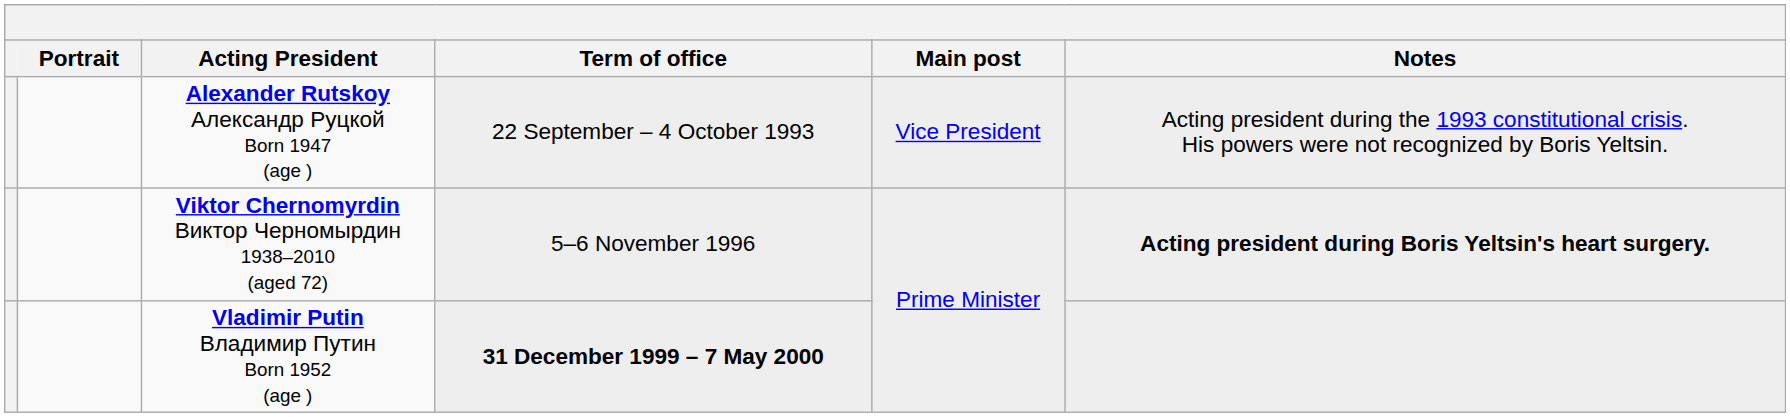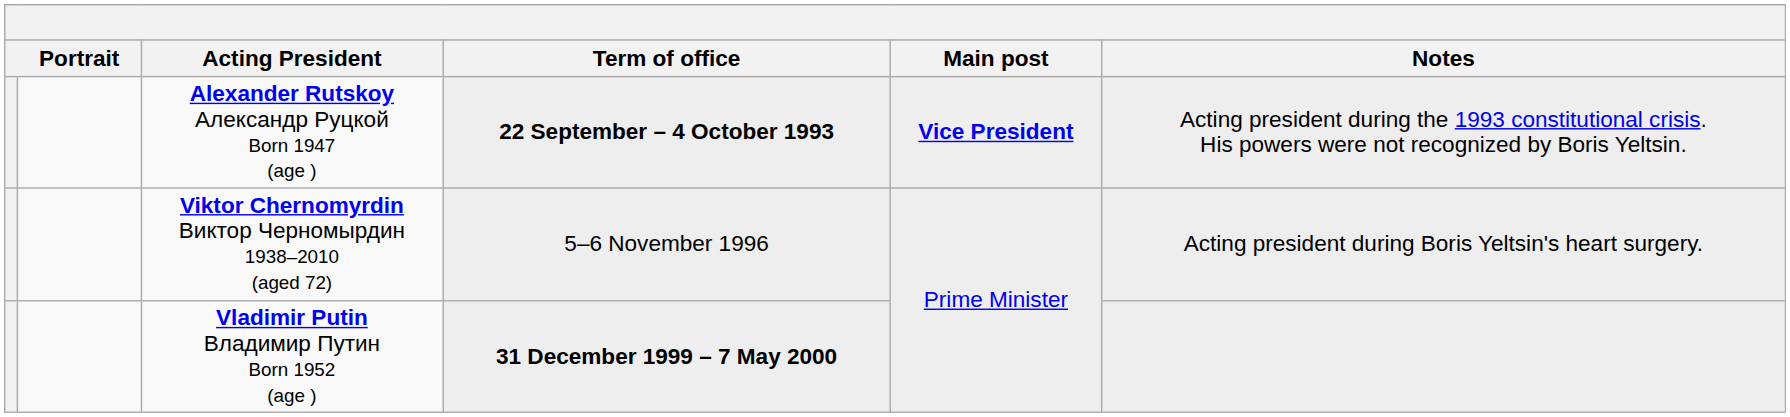(653, 132) normal -> (667, 132) bold
(968, 132) normal -> (996, 132) bold
(1425, 243) bold -> (1443, 243) normal
